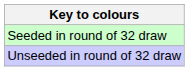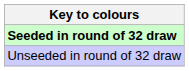(87, 35) normal -> (92, 35) bold
